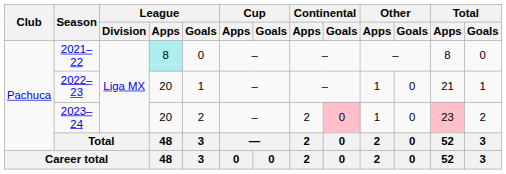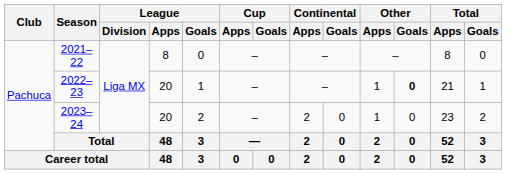(166, 55) paleturquoise background -> (166, 55) no background
(412, 86) normal -> (412, 86) bold
(342, 117) pink background -> (342, 117) no background
(447, 117) pink background -> (447, 117) no background
